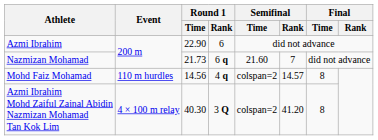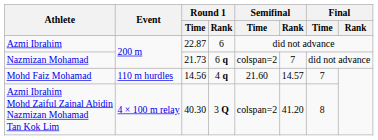(195, 44) 22.90 -> (195, 44) 22.87
(257, 60) 21.60 -> (257, 60) colspan=2
(257, 76) colspan=2 -> (257, 76) 21.60
(322, 76) 8 -> (322, 76) 7
